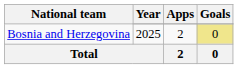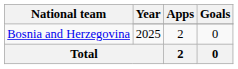(215, 34) khaki background -> (215, 34) no background
